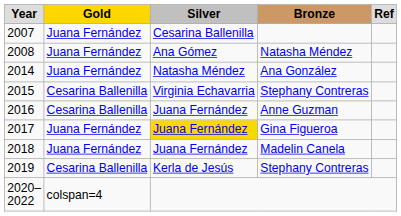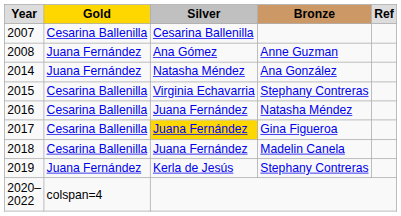(94, 33) Juana Fernández -> (97, 33) Cesarina Ballenilla
(306, 52) Natasha Méndez -> (299, 52) Anne Guzman
(299, 110) Anne Guzman -> (306, 110) Natasha Méndez
(94, 129) Juana Fernández -> (97, 129) Cesarina Ballenilla
(94, 149) Juana Fernández -> (97, 149) Cesarina Ballenilla
(97, 168) Cesarina Ballenilla -> (94, 168) Juana Fernández
